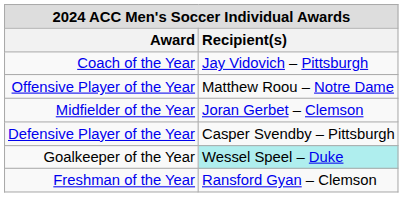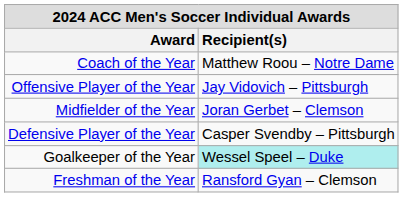(285, 63) Jay Vidovich – Pittsburgh -> (298, 63) Matthew Roou – Notre Dame
(298, 87) Matthew Roou – Notre Dame -> (285, 87) Jay Vidovich – Pittsburgh
